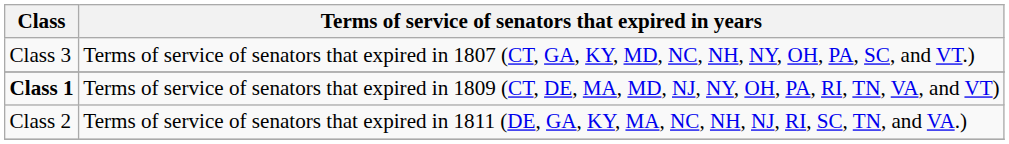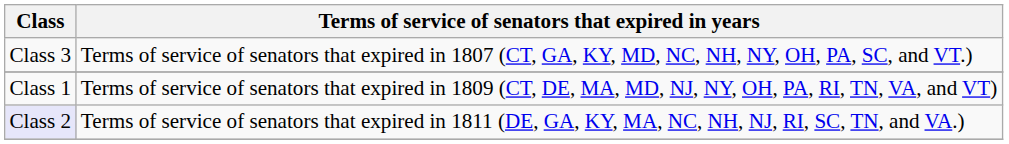(42, 88) bold -> (40, 88) normal
(40, 121) no background -> (40, 121) lavender background
